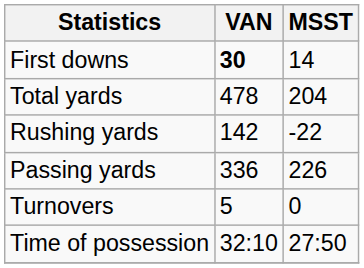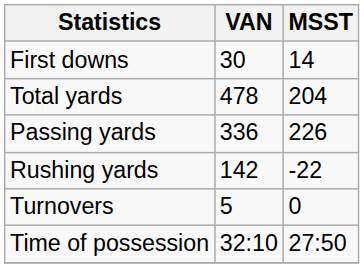(233, 59) bold -> (233, 59) normal
rows swapped: (84, 133) <-> (83, 170)
